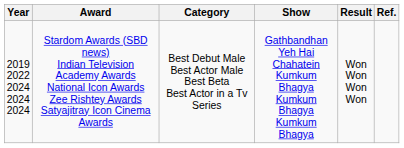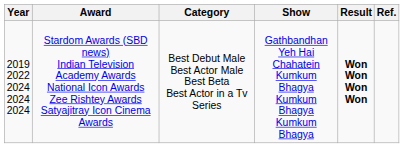(356, 81) normal -> (356, 81) bold
